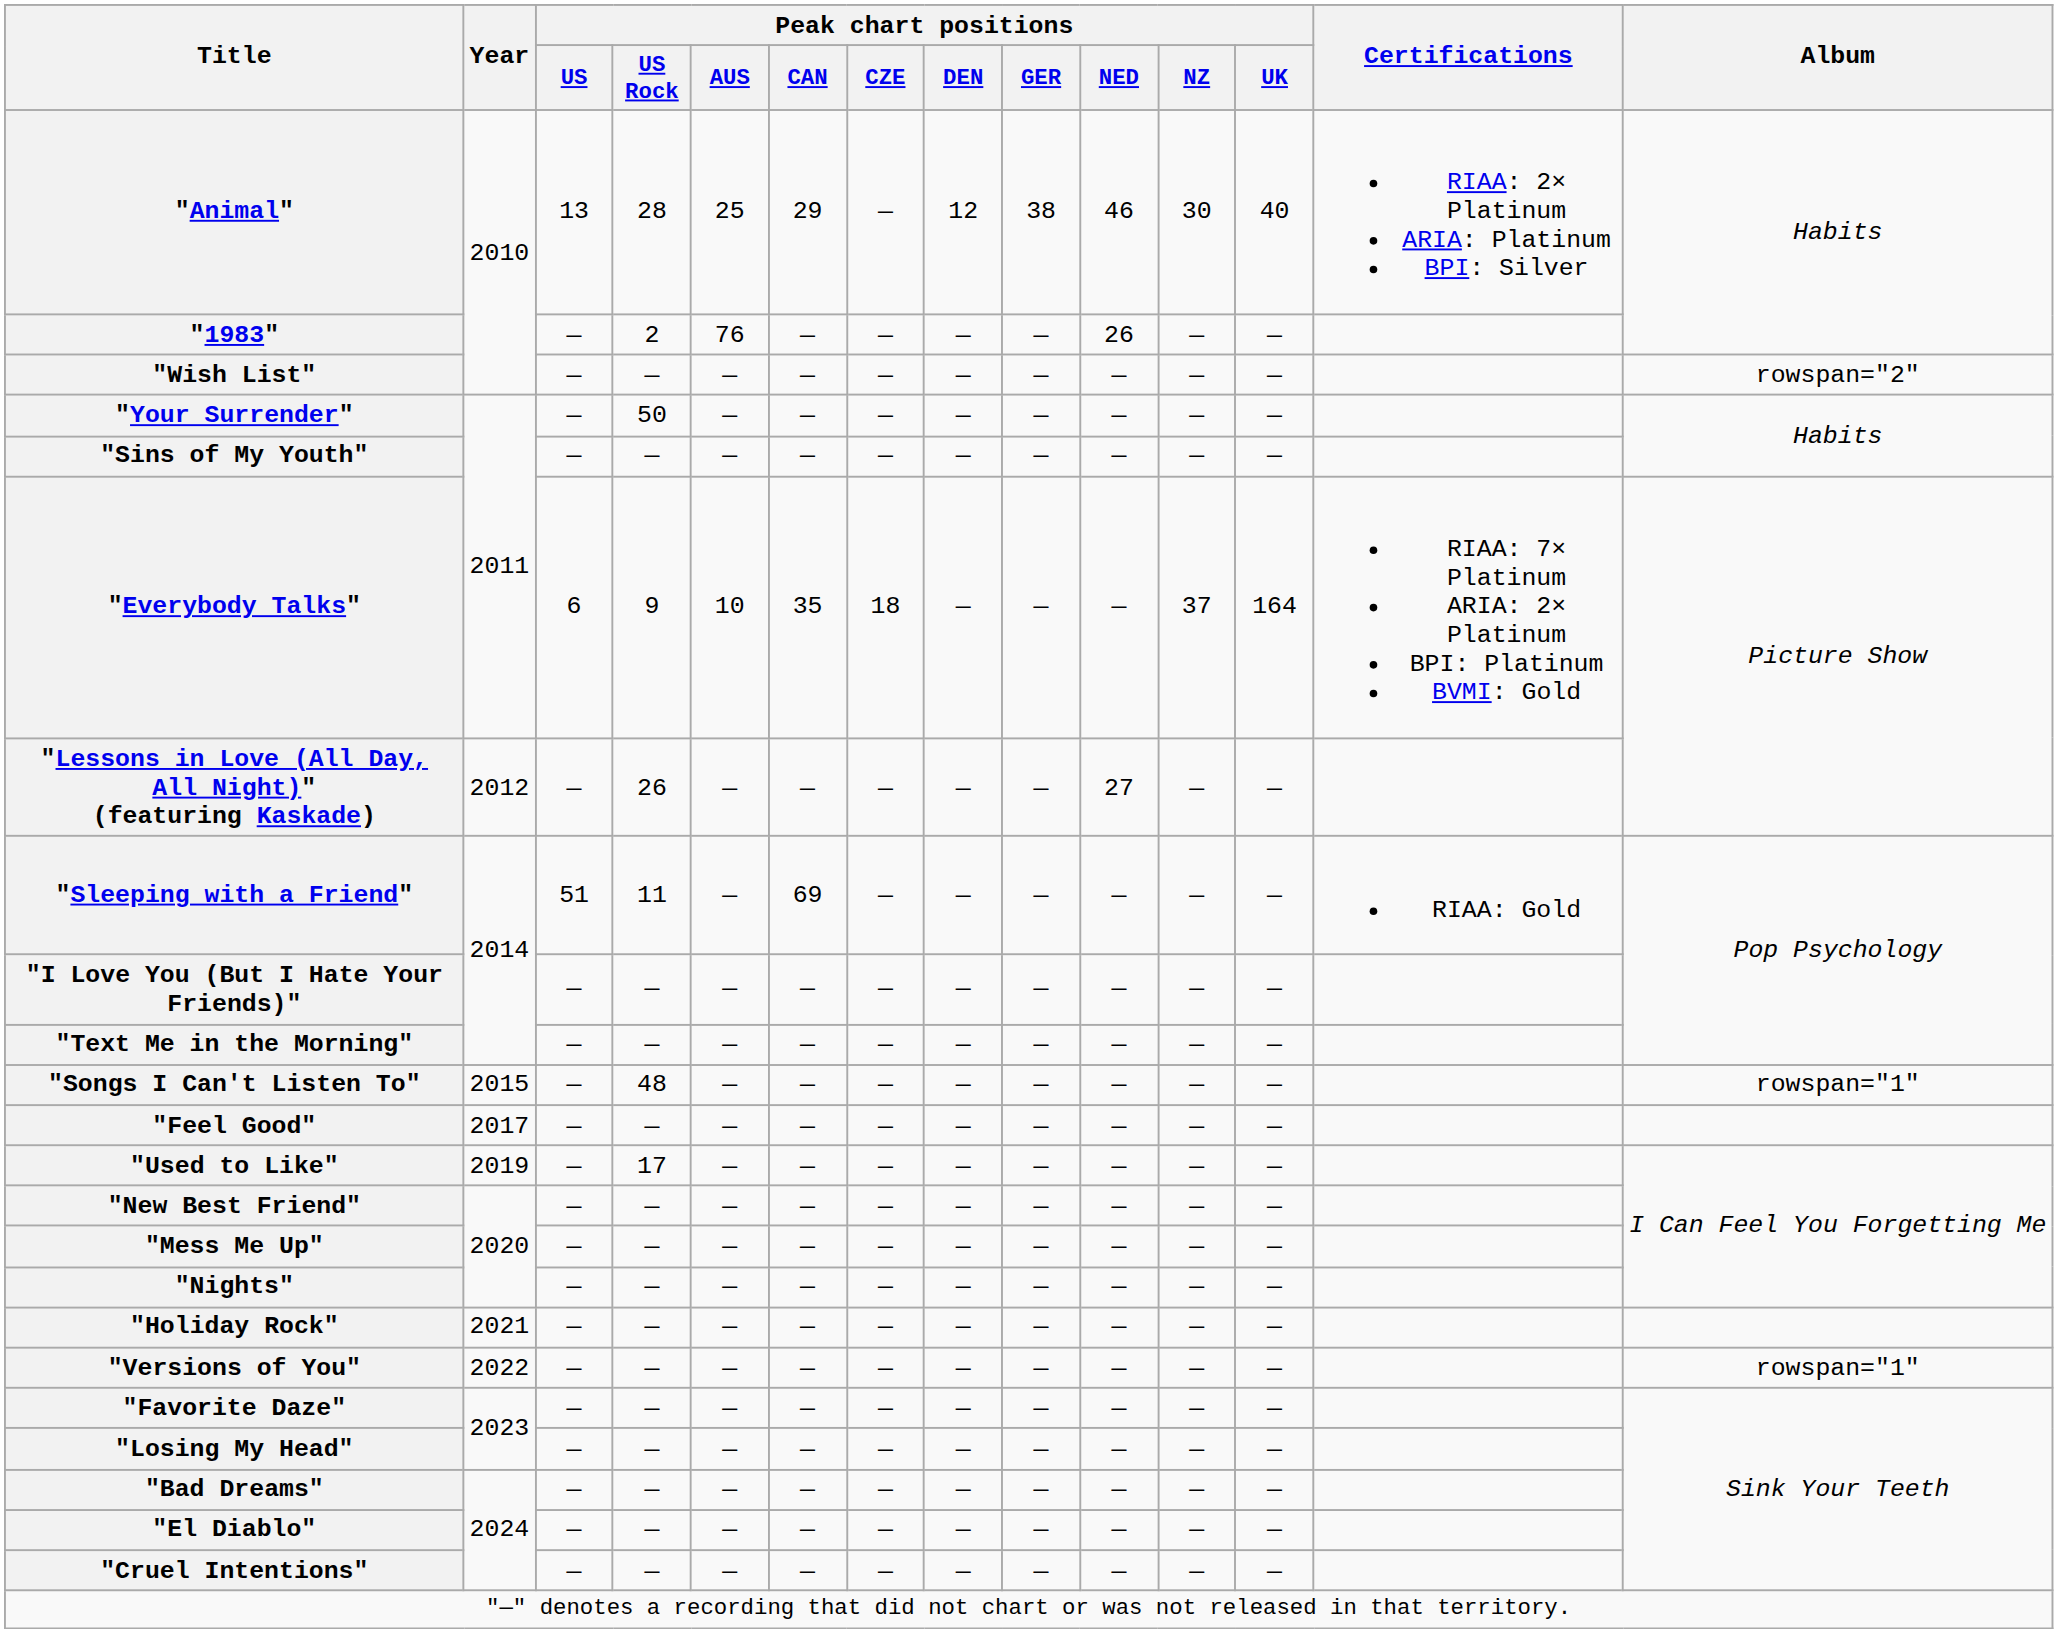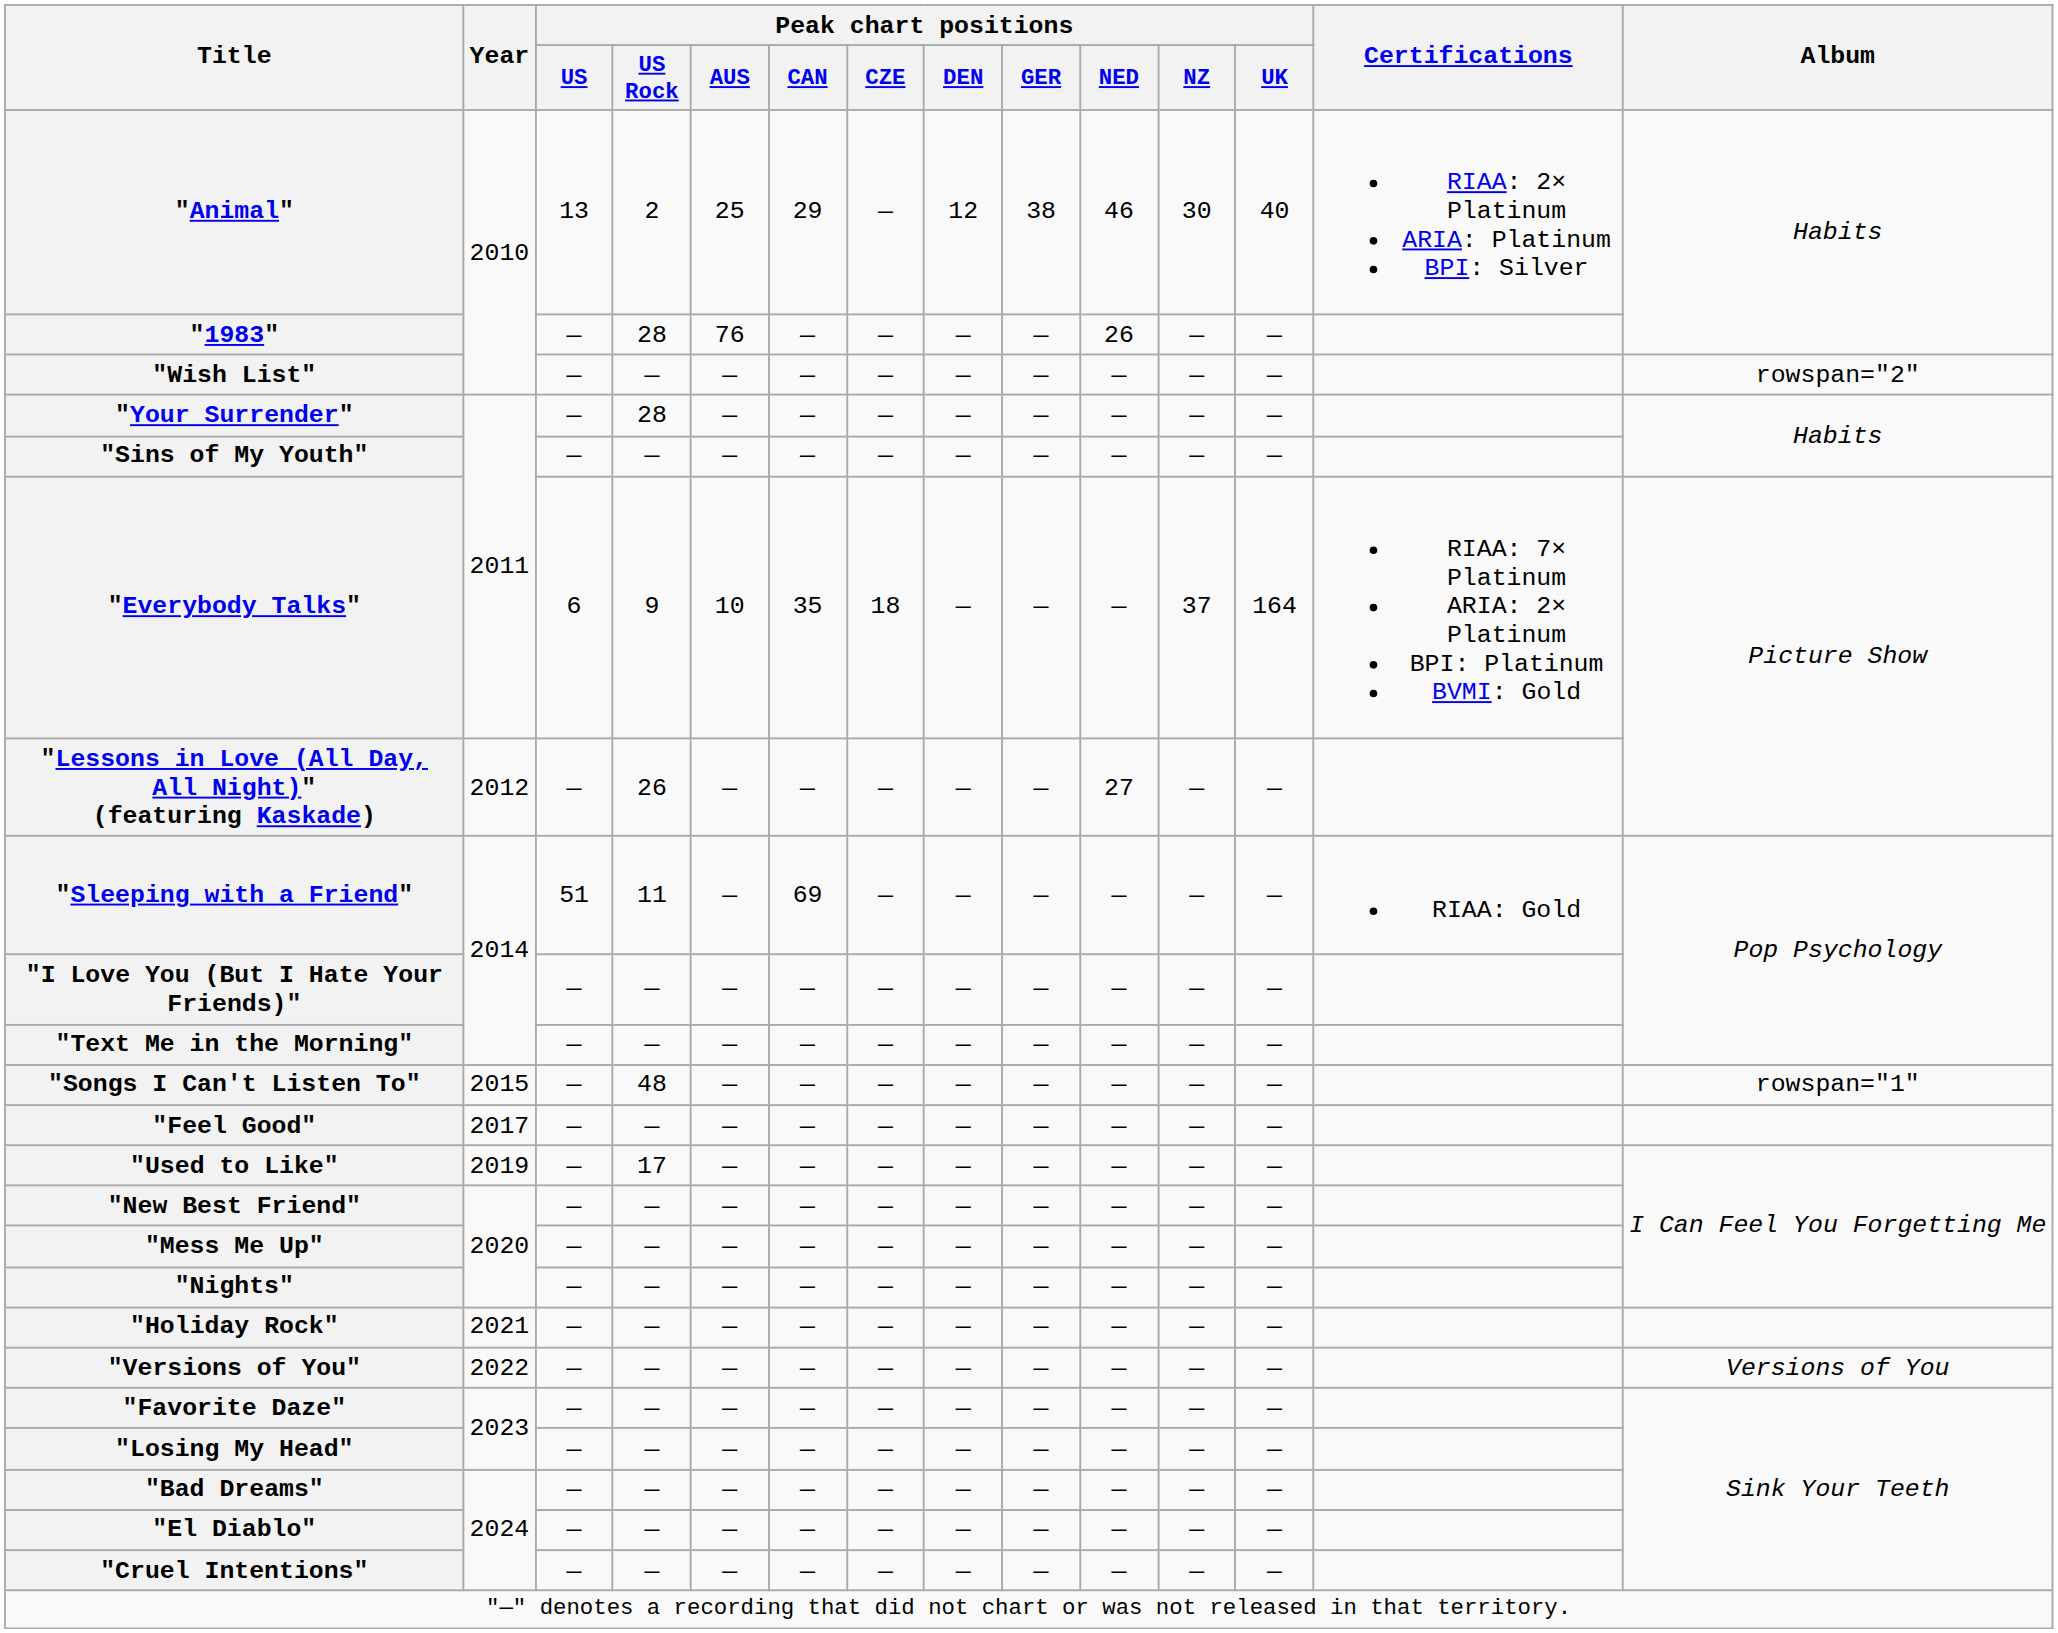(652, 212) 28 -> (652, 212) 2
(652, 335) 2 -> (652, 335) 28
(652, 416) 50 -> (652, 416) 28
(1838, 1368) rowspan="1" -> (1838, 1368) Versions of You
